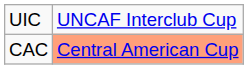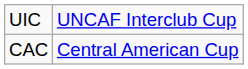(148, 49) lightsalmon background -> (148, 49) no background
